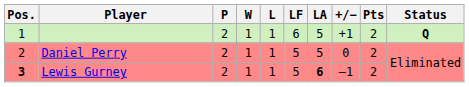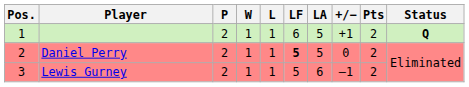(296, 53) normal -> (296, 53) bold
(22, 72) bold -> (22, 72) normal
(320, 72) bold -> (320, 72) normal
